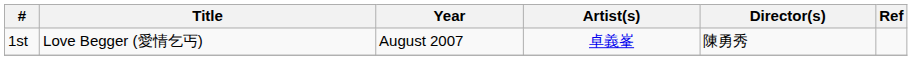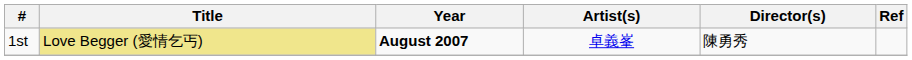(123, 41) no background -> (123, 41) khaki background
(421, 41) normal -> (424, 41) bold
